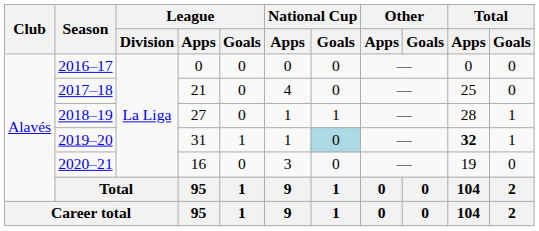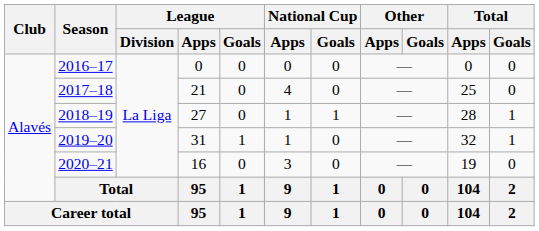(336, 139) lightblue background -> (336, 139) no background
(468, 139) bold -> (468, 139) normal
